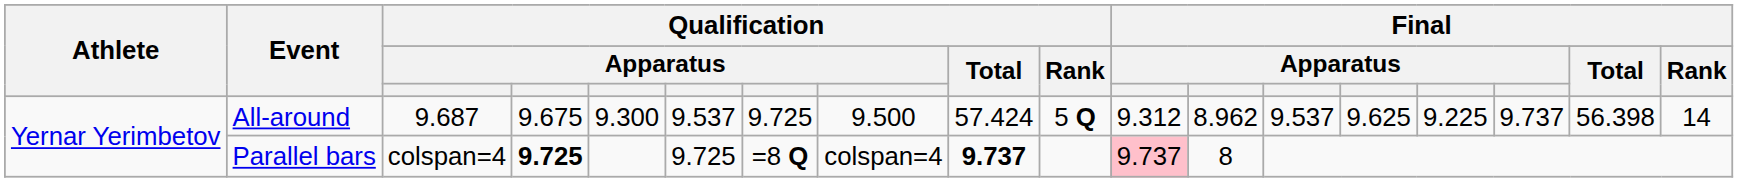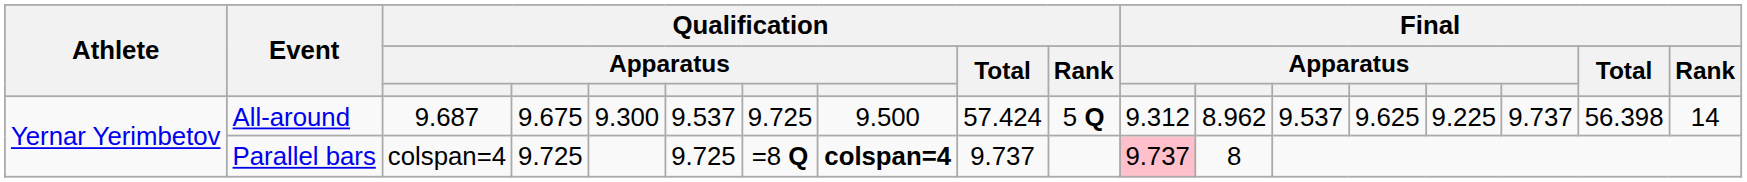(550, 157) bold -> (550, 157) normal
(883, 157) normal -> (888, 157) bold
(994, 157) bold -> (1003, 157) normal
